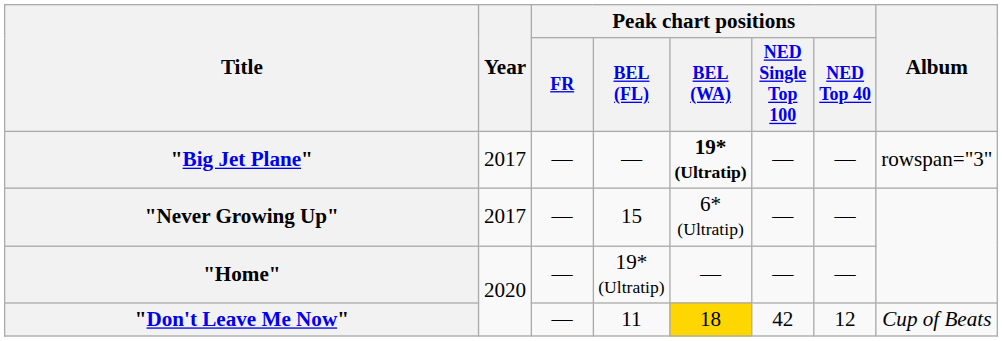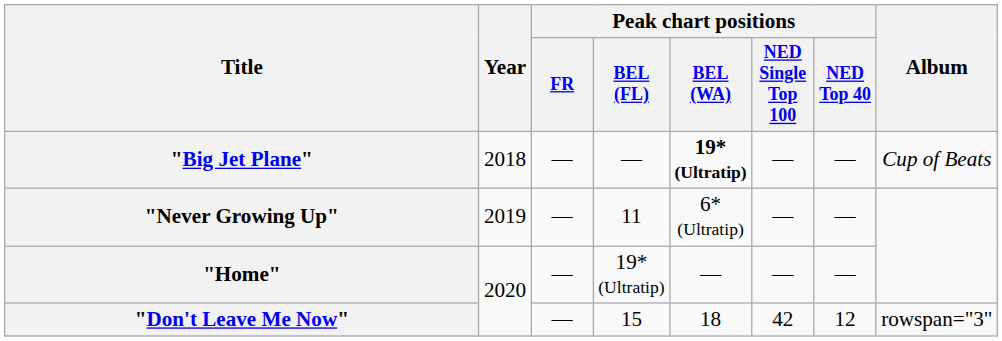(505, 159) 2017 -> (505, 159) 2018
(937, 159) rowspan="3" -> (937, 159) Cup of Beats
(505, 216) 2017 -> (505, 216) 2019
(631, 216) 15 -> (631, 216) 11
(631, 319) 11 -> (631, 319) 15
(711, 319) gold background -> (711, 319) no background
(937, 319) Cup of Beats -> (937, 319) rowspan="3"
